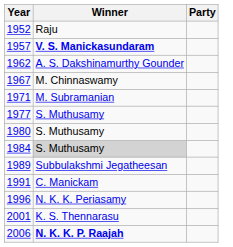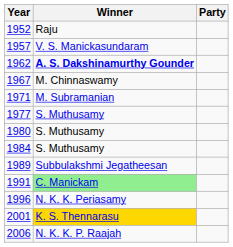(95, 47) bold -> (92, 47) normal
(110, 64) normal -> (115, 64) bold
(70, 149) lightgrey background -> (70, 149) no background
(67, 183) no background -> (67, 183) lightgreen background
(77, 217) no background -> (77, 217) gold background
(80, 234) bold -> (78, 234) normal
